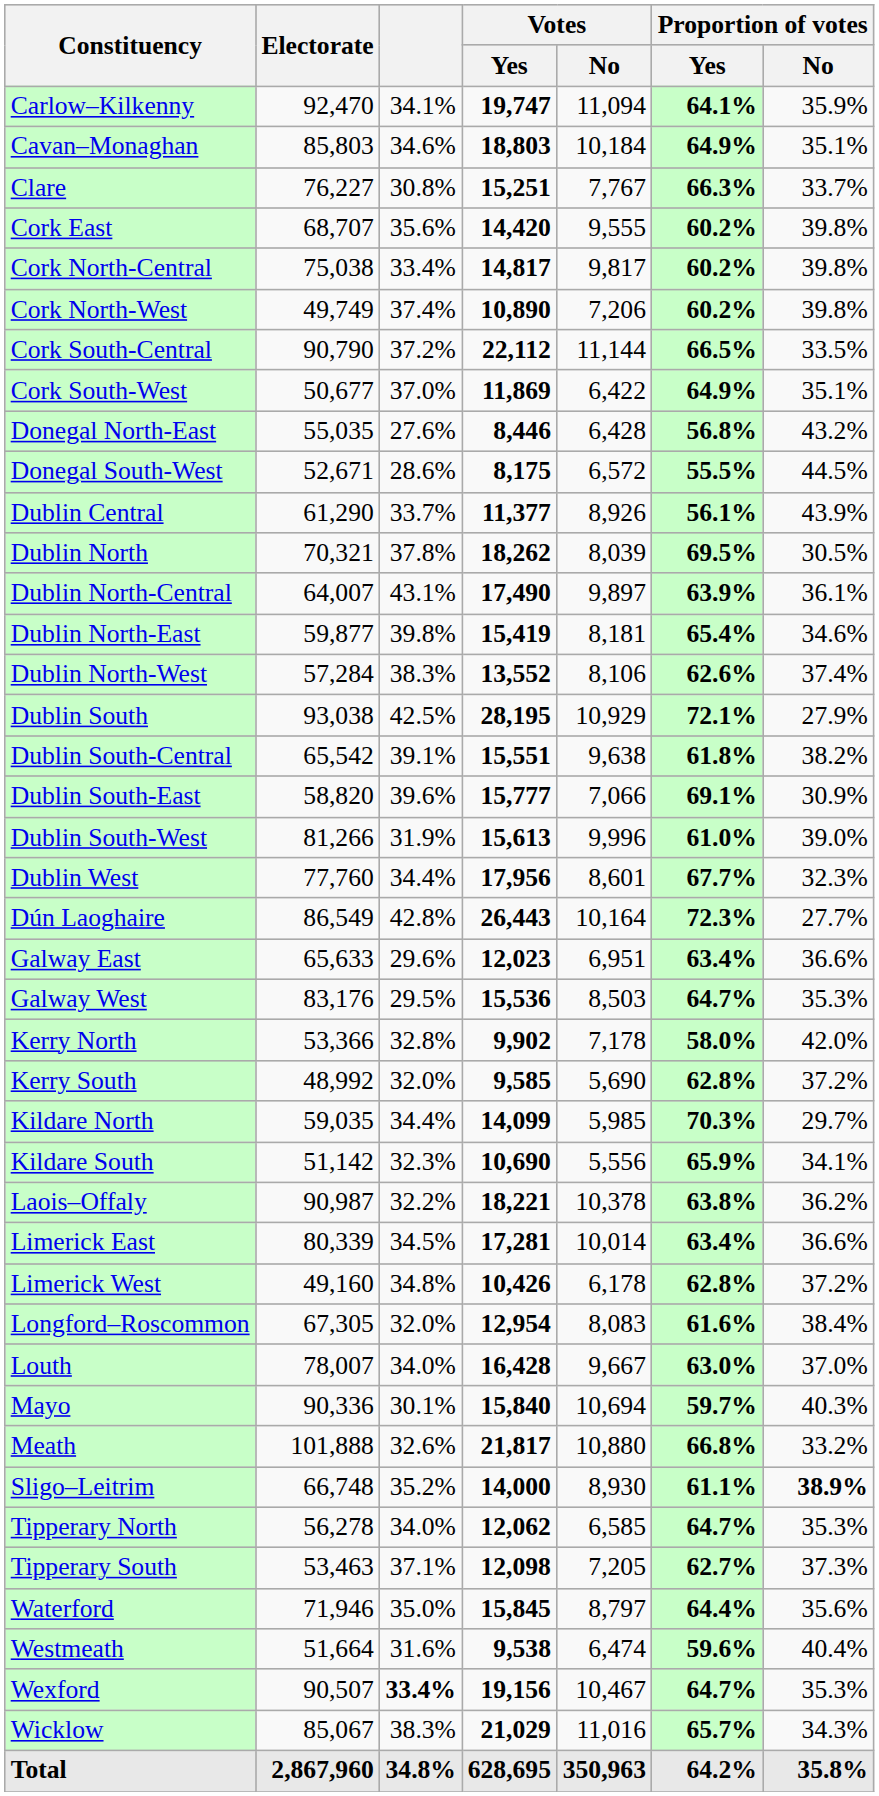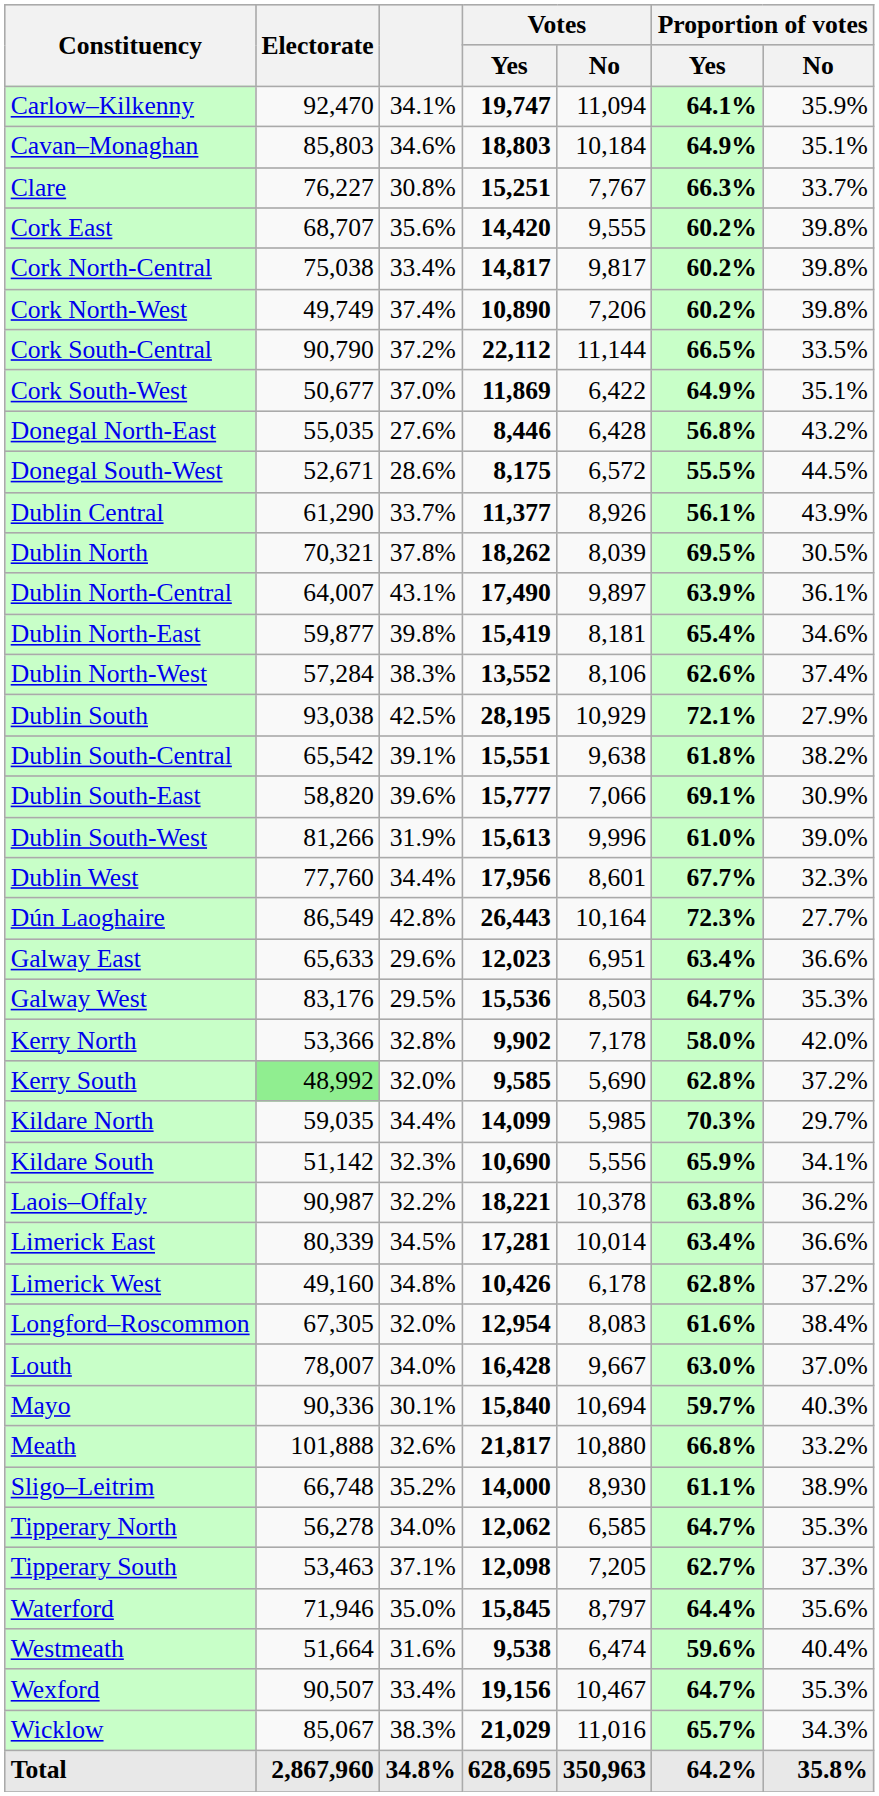(339, 1080) no background -> (339, 1080) lightgreen background
(833, 1486) bold -> (835, 1486) normal
(421, 1689) bold -> (423, 1689) normal
